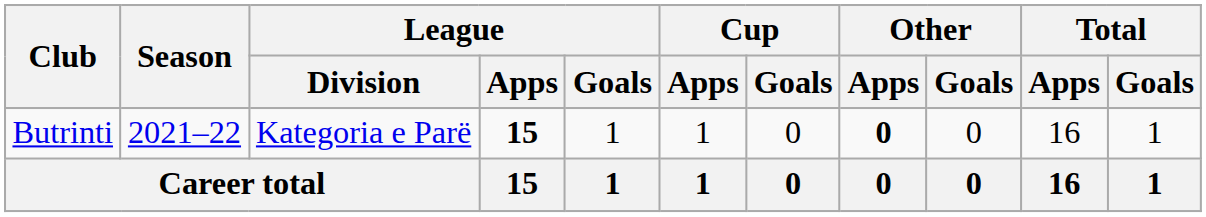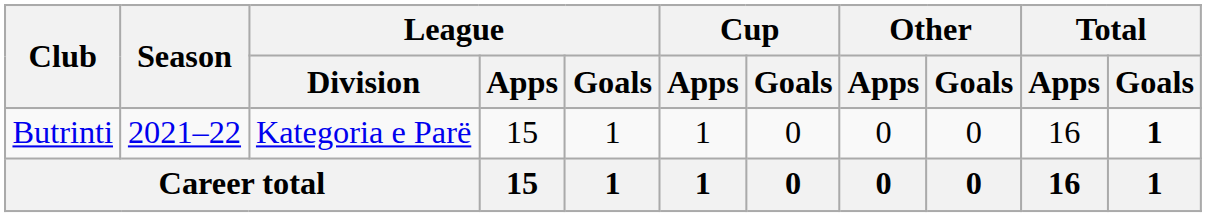(522, 132) bold -> (522, 132) normal
(883, 132) bold -> (883, 132) normal
(1155, 132) normal -> (1155, 132) bold
